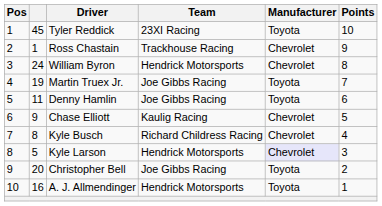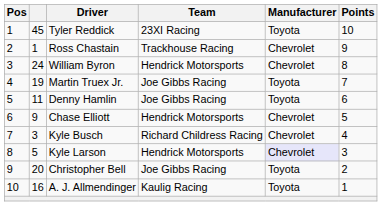(174, 117) Kaulig Racing -> (192, 117) Hendrick Motorsports
(35, 134) 8 -> (35, 134) 3
(192, 187) Hendrick Motorsports -> (174, 187) Kaulig Racing
